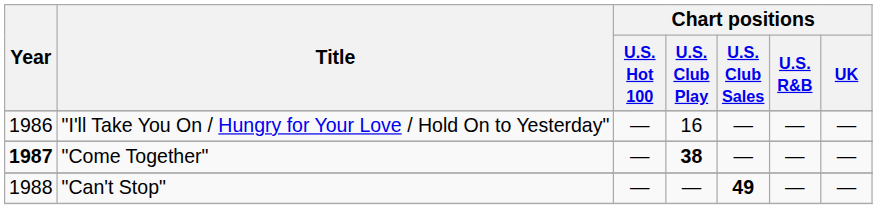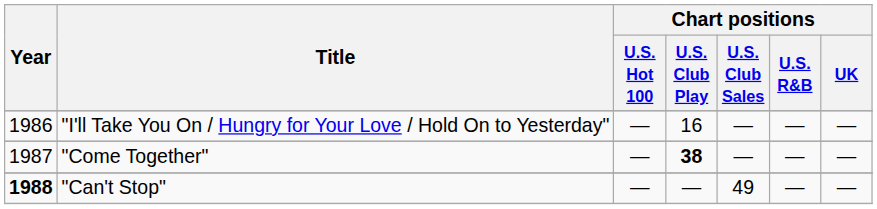(31, 156) bold -> (31, 156) normal
(31, 187) normal -> (31, 187) bold
(743, 187) bold -> (743, 187) normal
